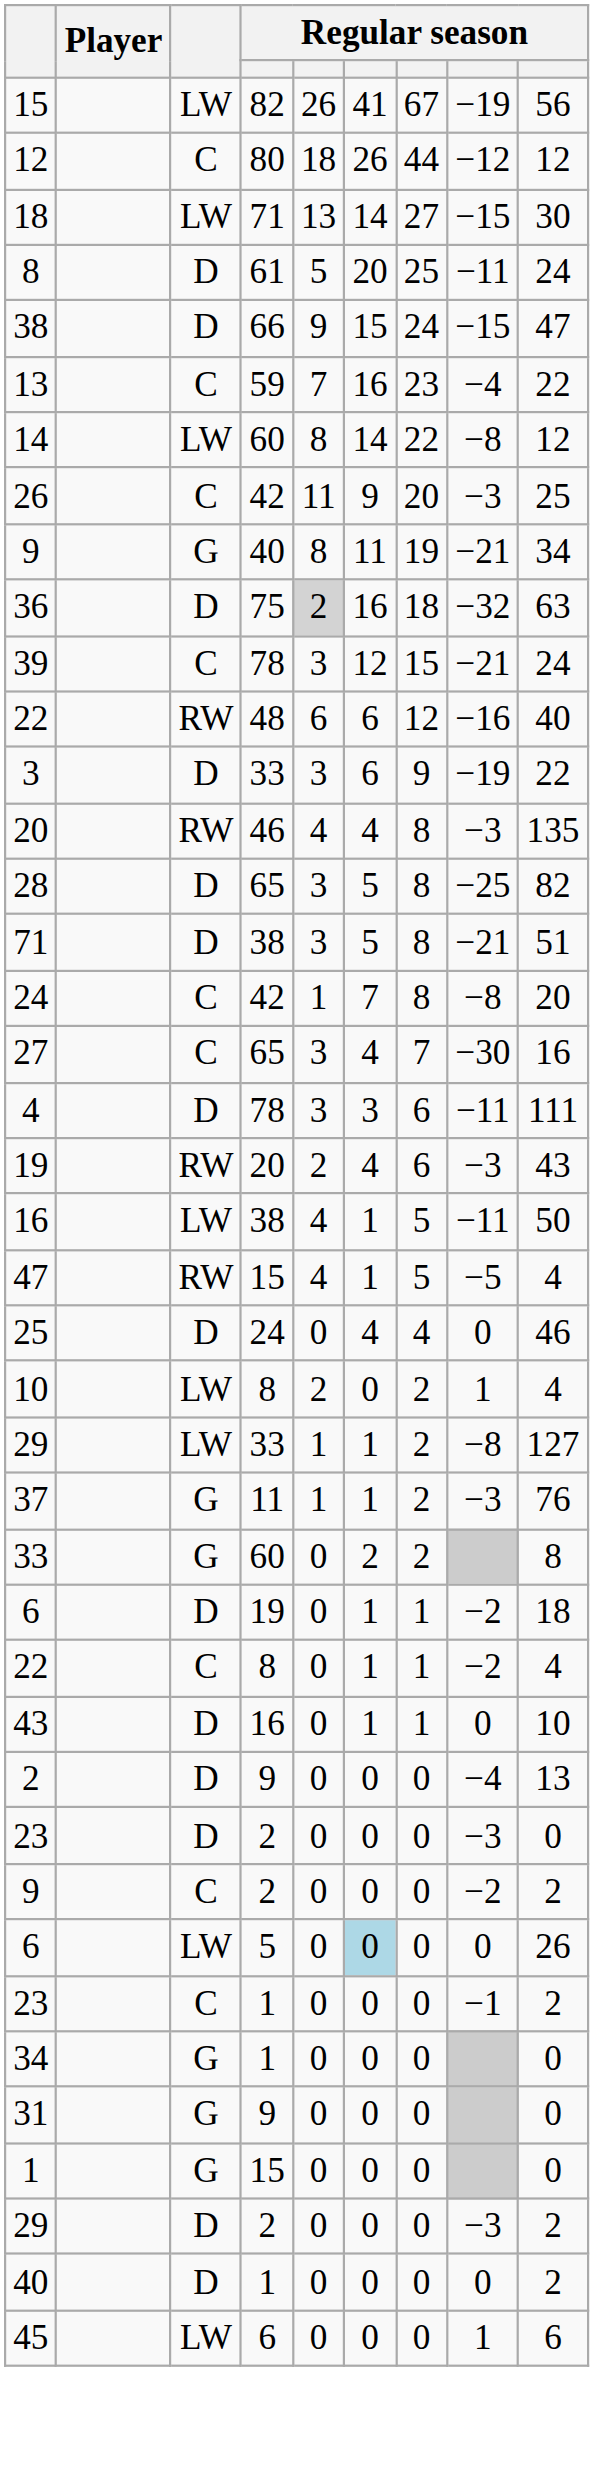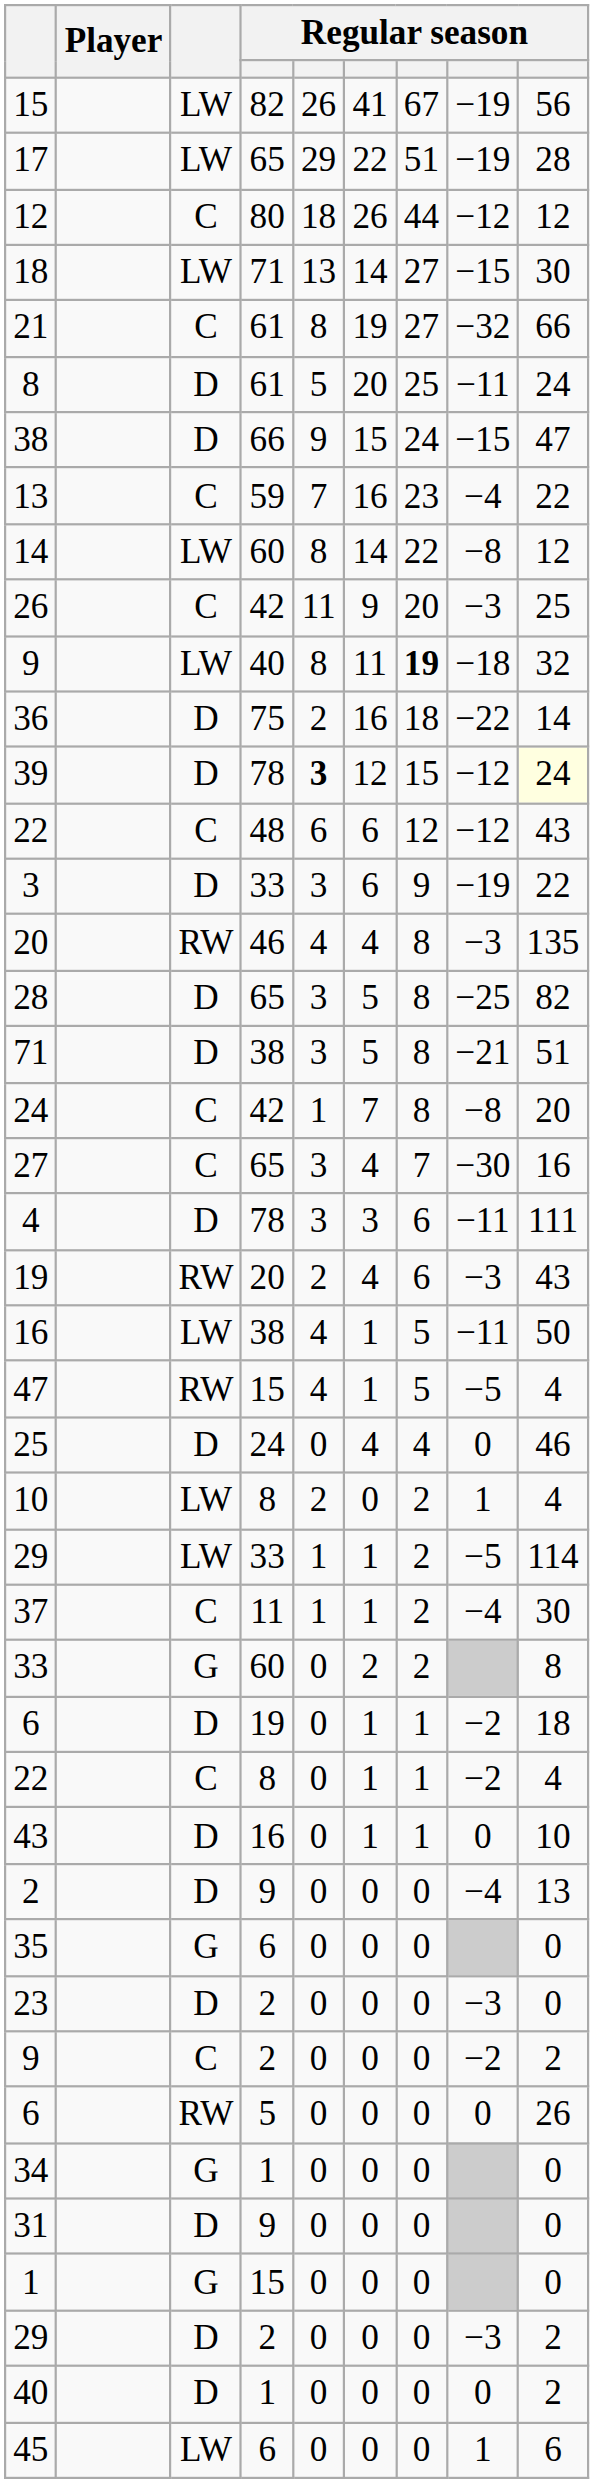+ row: (31, 160)
+ row: (31, 327)
(206, 551) G -> (206, 662) LW
(421, 551) normal -> (421, 662) bold
(483, 551) −21 -> (483, 662) −18
(553, 551) 34 -> (553, 662) 32
(319, 606) lightgrey background -> (319, 718) no background
(483, 606) −32 -> (483, 718) −22
(553, 606) 63 -> (553, 718) 14
(206, 662) C -> (206, 774) D
(319, 662) normal -> (319, 774) bold
(483, 662) −21 -> (483, 774) −12
(553, 662) no background -> (553, 774) lightyellow background
(206, 718) RW -> (206, 830) C
(483, 718) −16 -> (483, 830) −12
(553, 718) 40 -> (553, 830) 43
(483, 1444) −8 -> (483, 1555) −5
(553, 1444) 127 -> (553, 1555) 114
(206, 1500) G -> (206, 1611) C
(483, 1500) −3 -> (483, 1611) −4
(553, 1500) 76 -> (553, 1611) 30
+ row: (31, 1946)
(206, 1946) LW -> (206, 2114) RW
(370, 1946) lightblue background -> (370, 2114) no background
- row: (31, 2002)
(206, 2114) G -> (206, 2225) D
